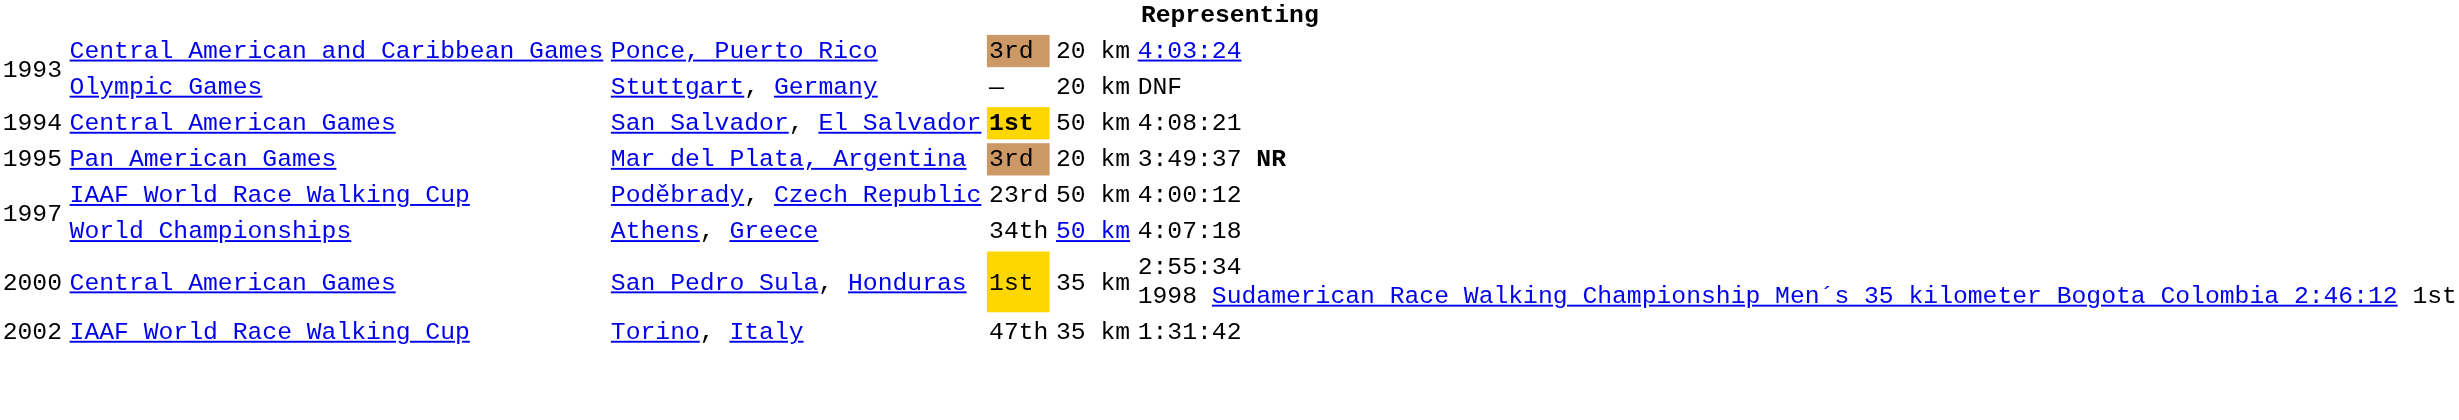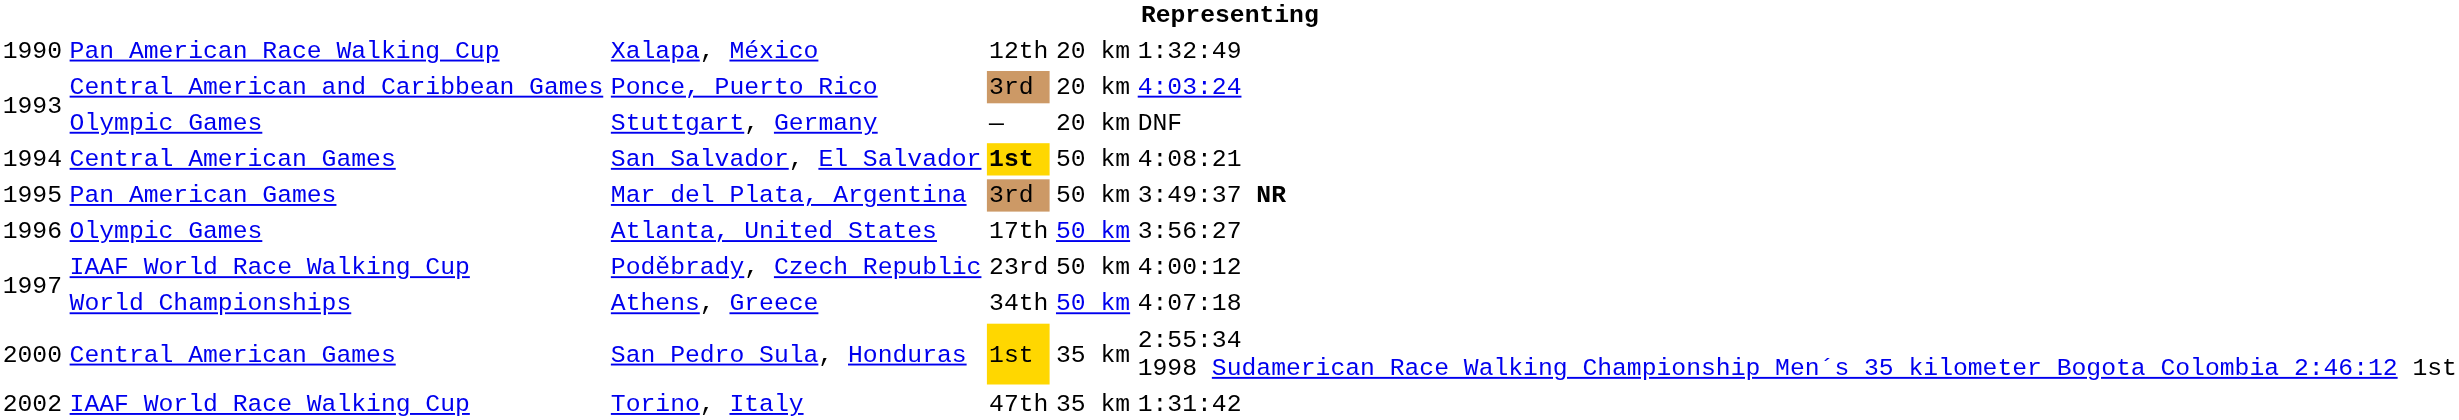+ row: (715, 51)
(1093, 159) 20 km -> (1093, 195) 50 km
+ row: (774, 232)
